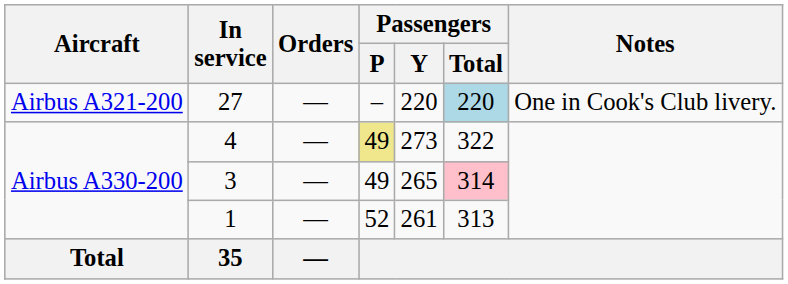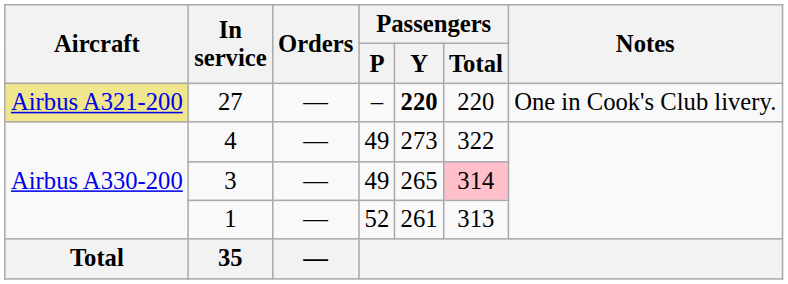(97, 102) no background -> (97, 102) khaki background
(419, 102) normal -> (419, 102) bold
(476, 102) lightblue background -> (476, 102) no background
(377, 141) khaki background -> (377, 141) no background
